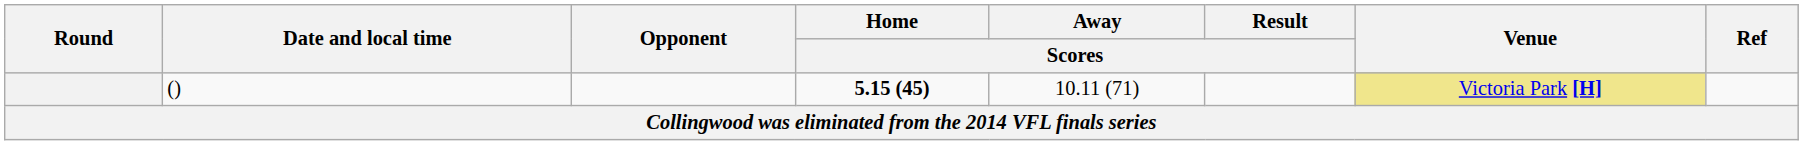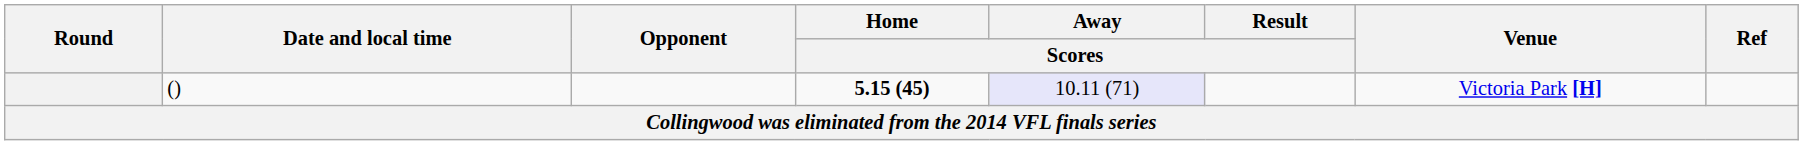(1097, 89) no background -> (1097, 89) lavender background
(1530, 89) khaki background -> (1530, 89) no background
